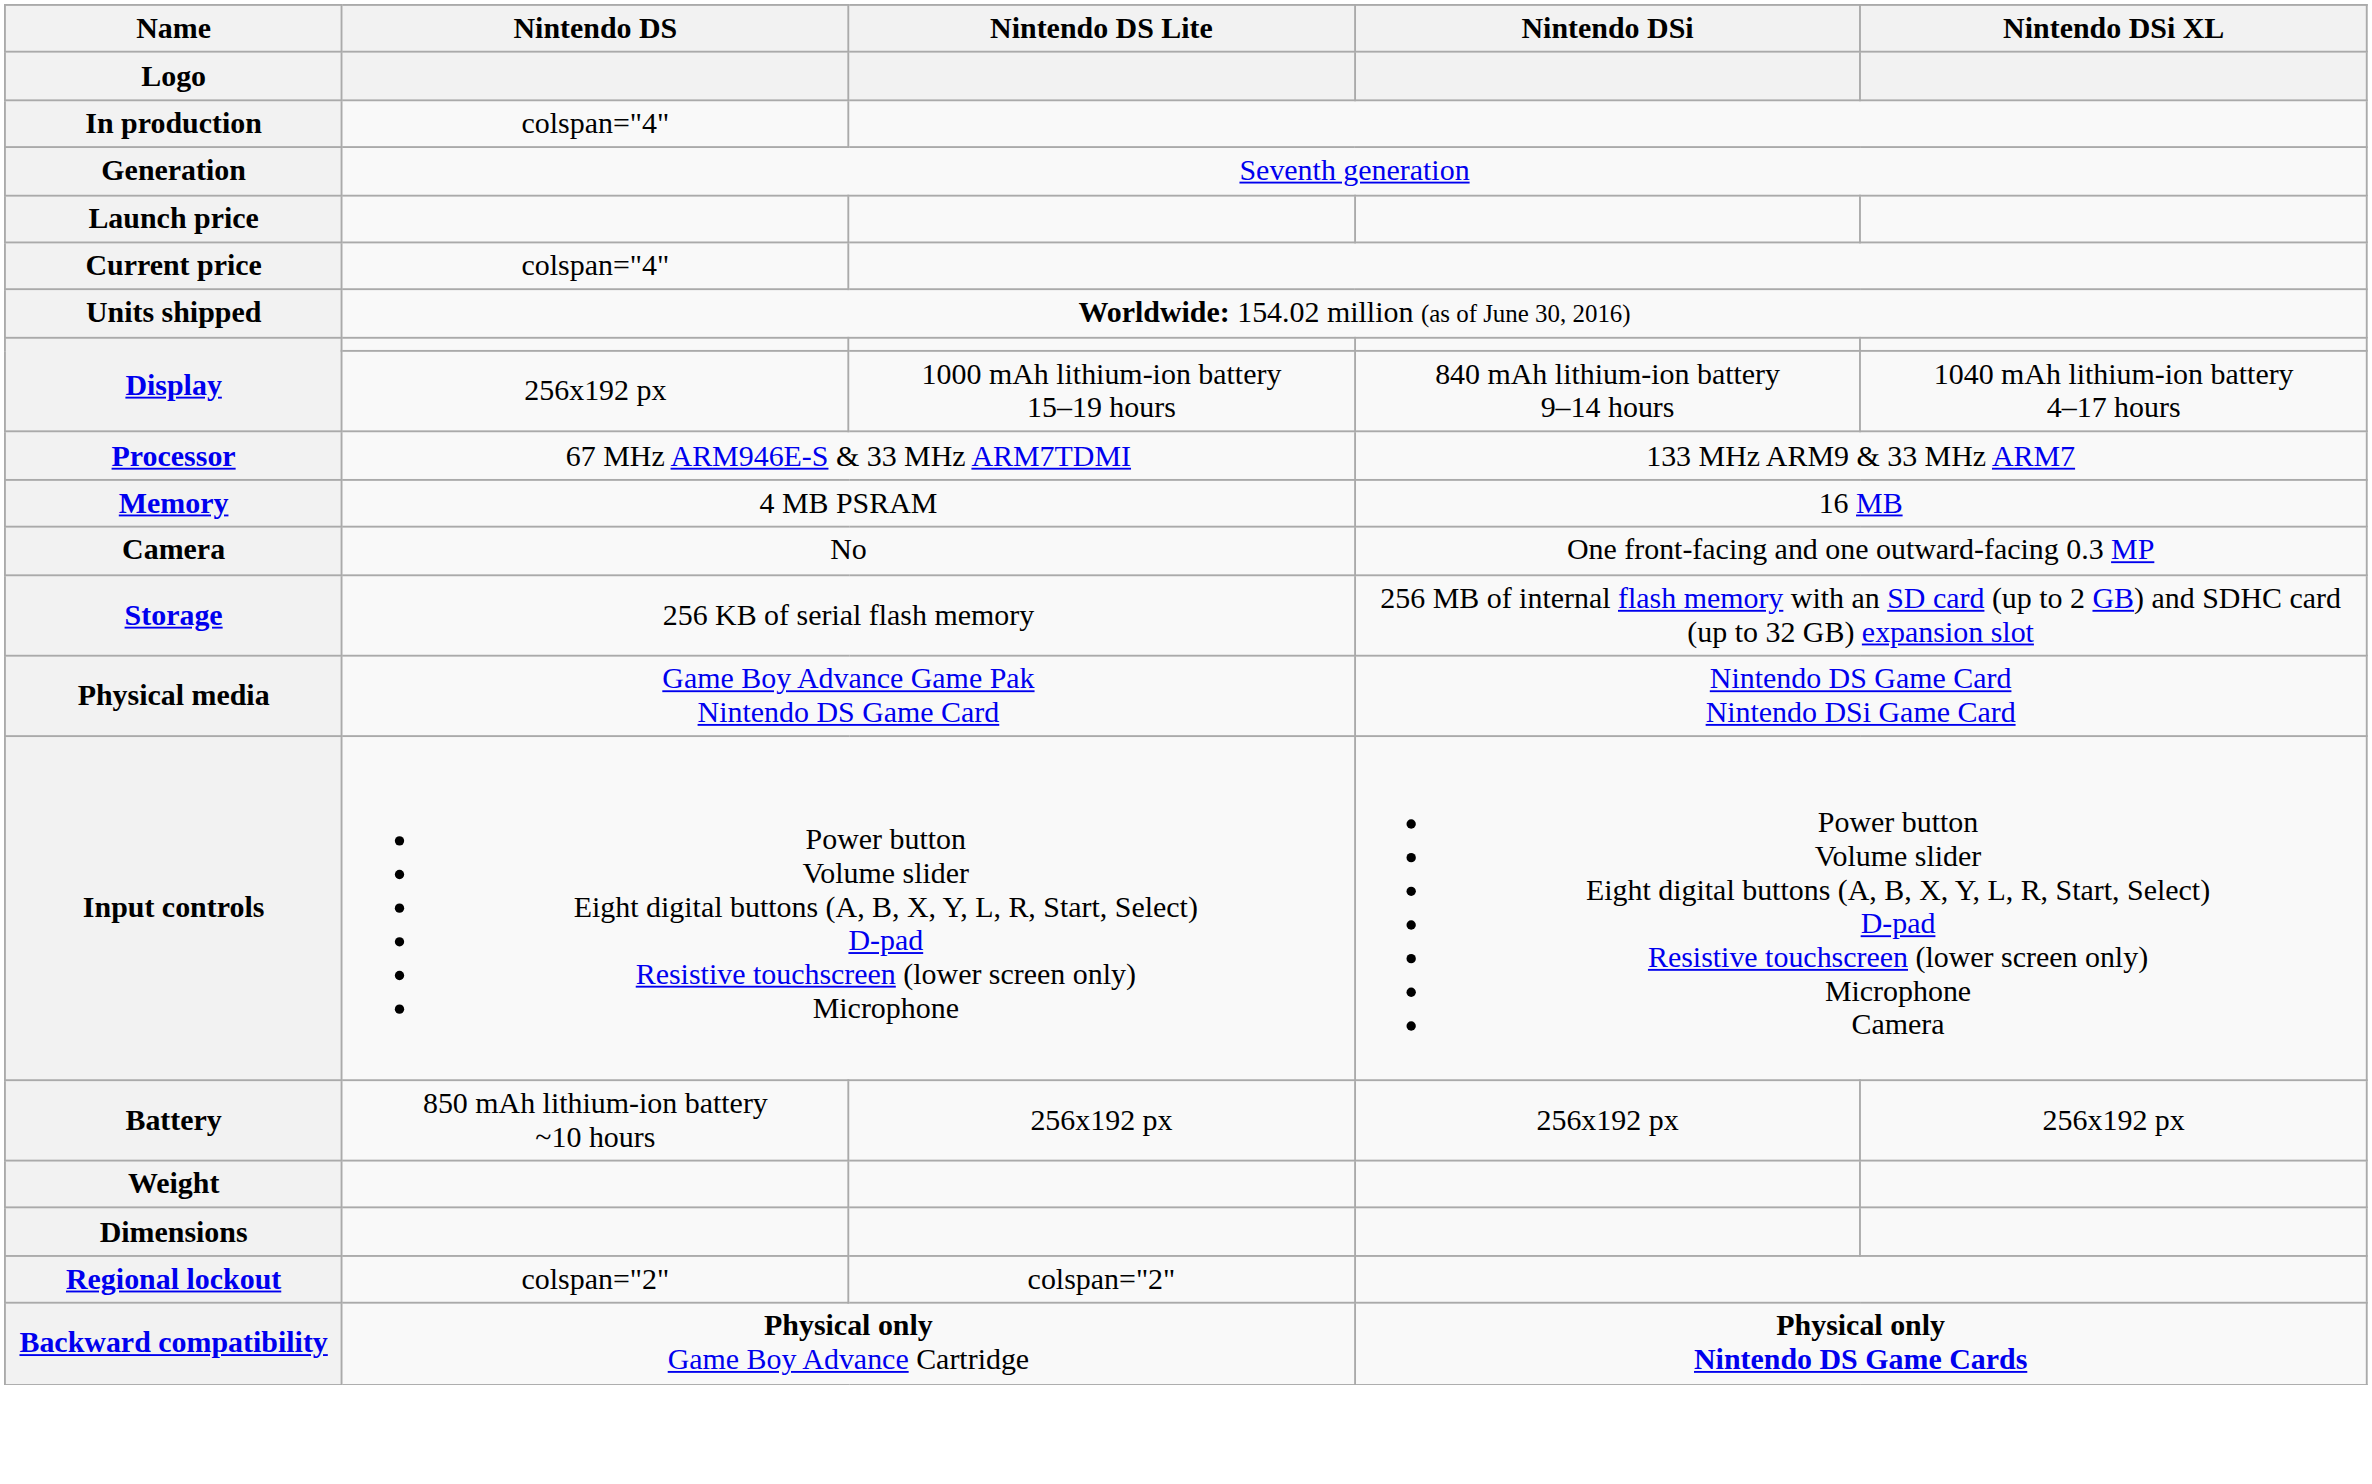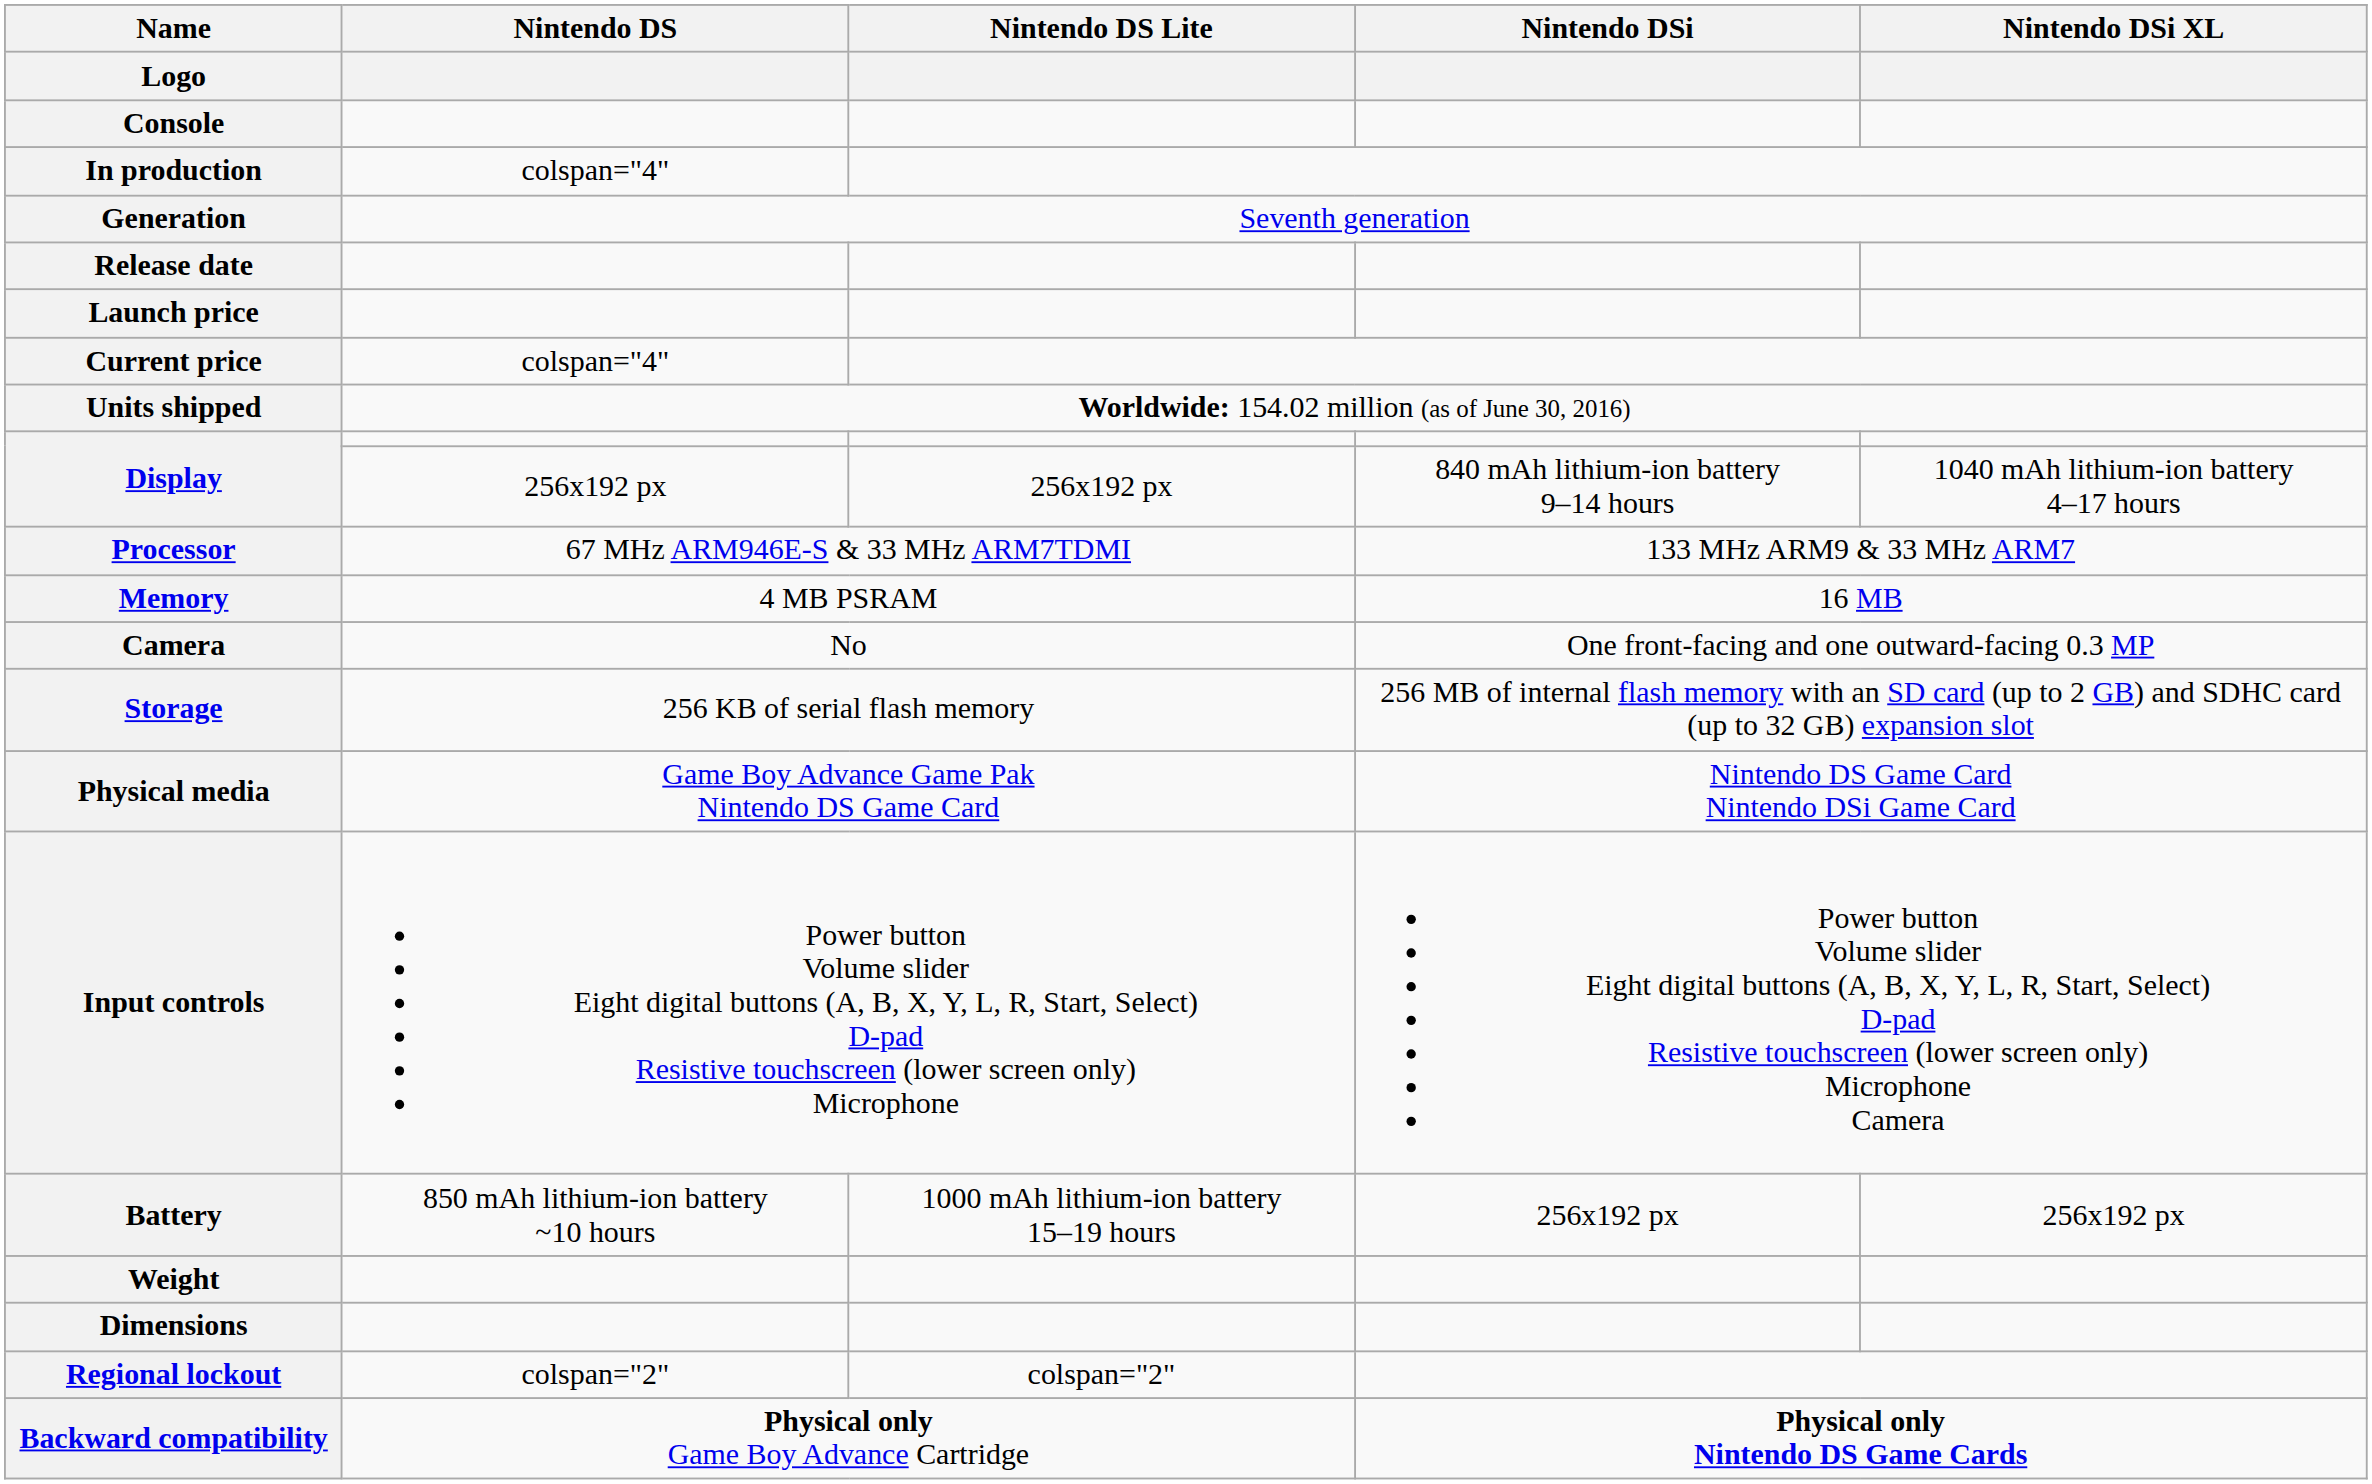+ row: (174, 123)
+ row: (174, 265)
(1101, 391) 1000 mAh lithium-ion battery 15–19 hours -> (1101, 485) 256x192 px
(1101, 1119) 256x192 px -> (1101, 1214) 1000 mAh lithium-ion battery 15–19 hours
